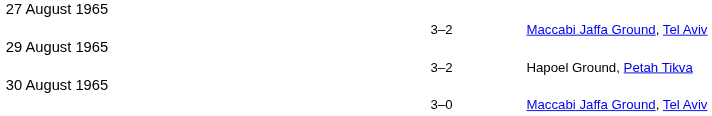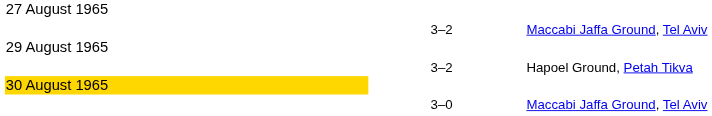(57, 85) no background -> (57, 85) gold background
